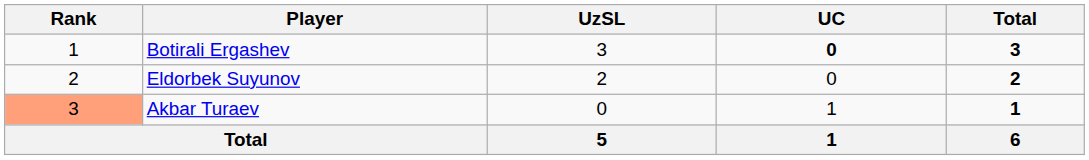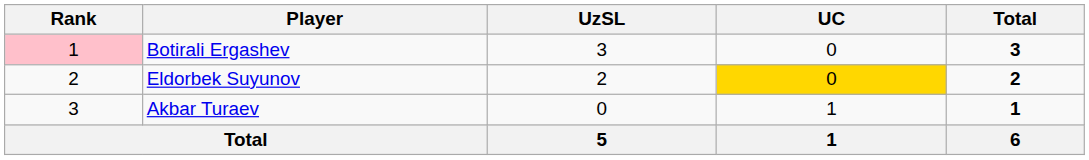(73, 49) no background -> (73, 49) pink background
(831, 49) bold -> (831, 49) normal
(831, 79) no background -> (831, 79) gold background
(73, 109) lightsalmon background -> (73, 109) no background
